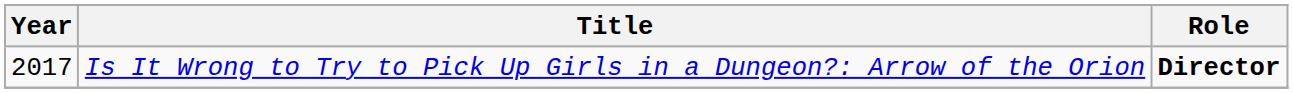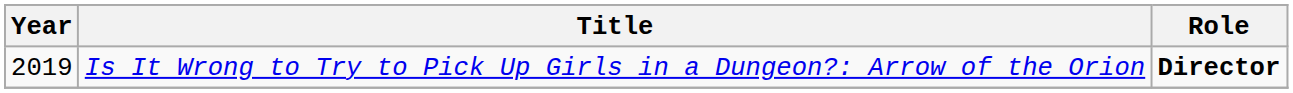(42, 68) 2017 -> (42, 68) 2019
